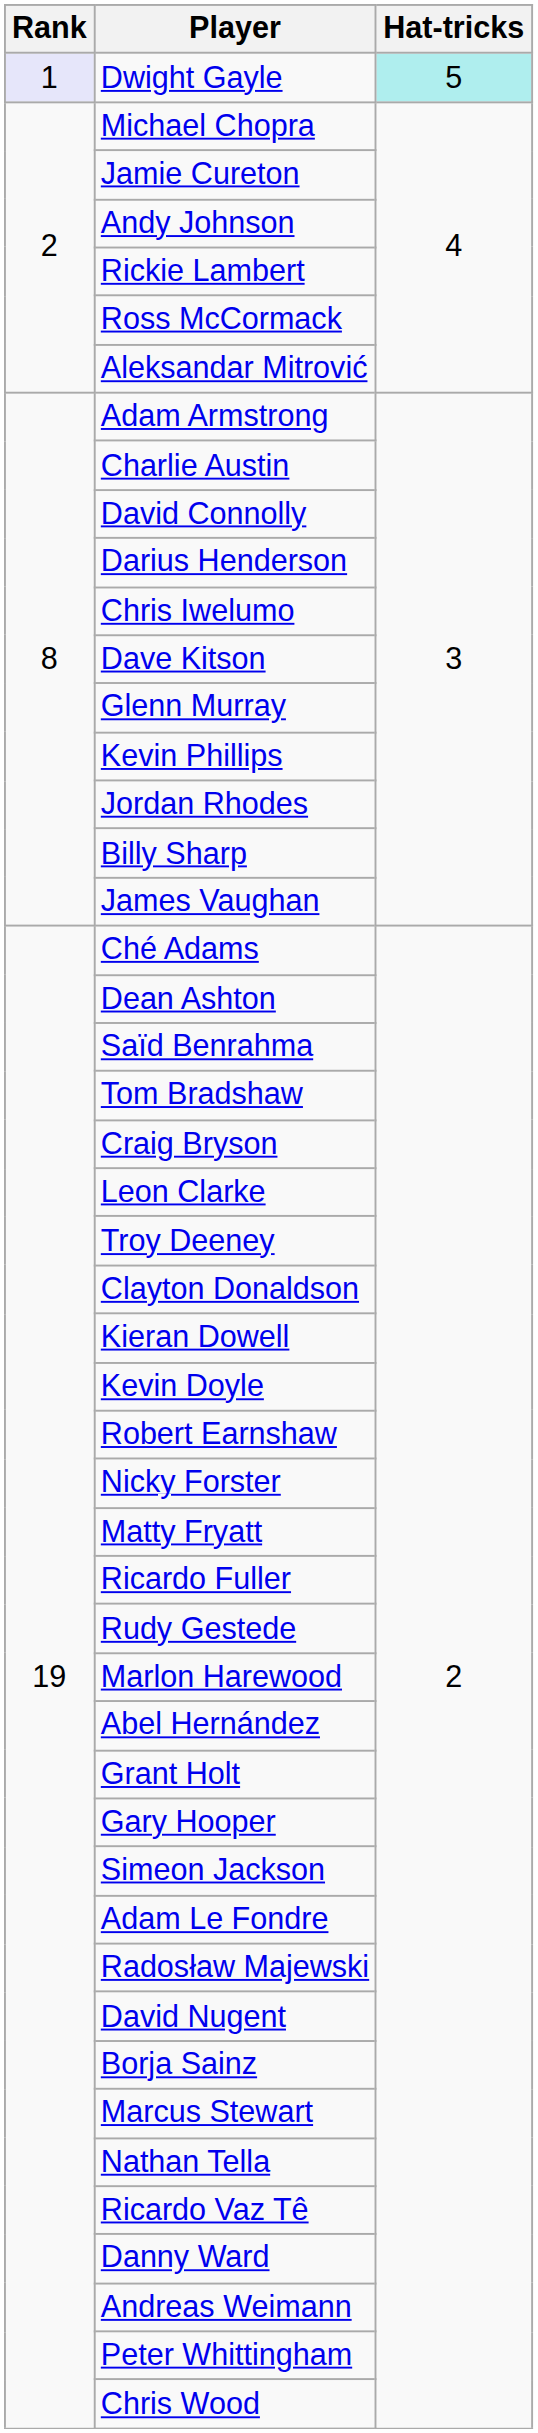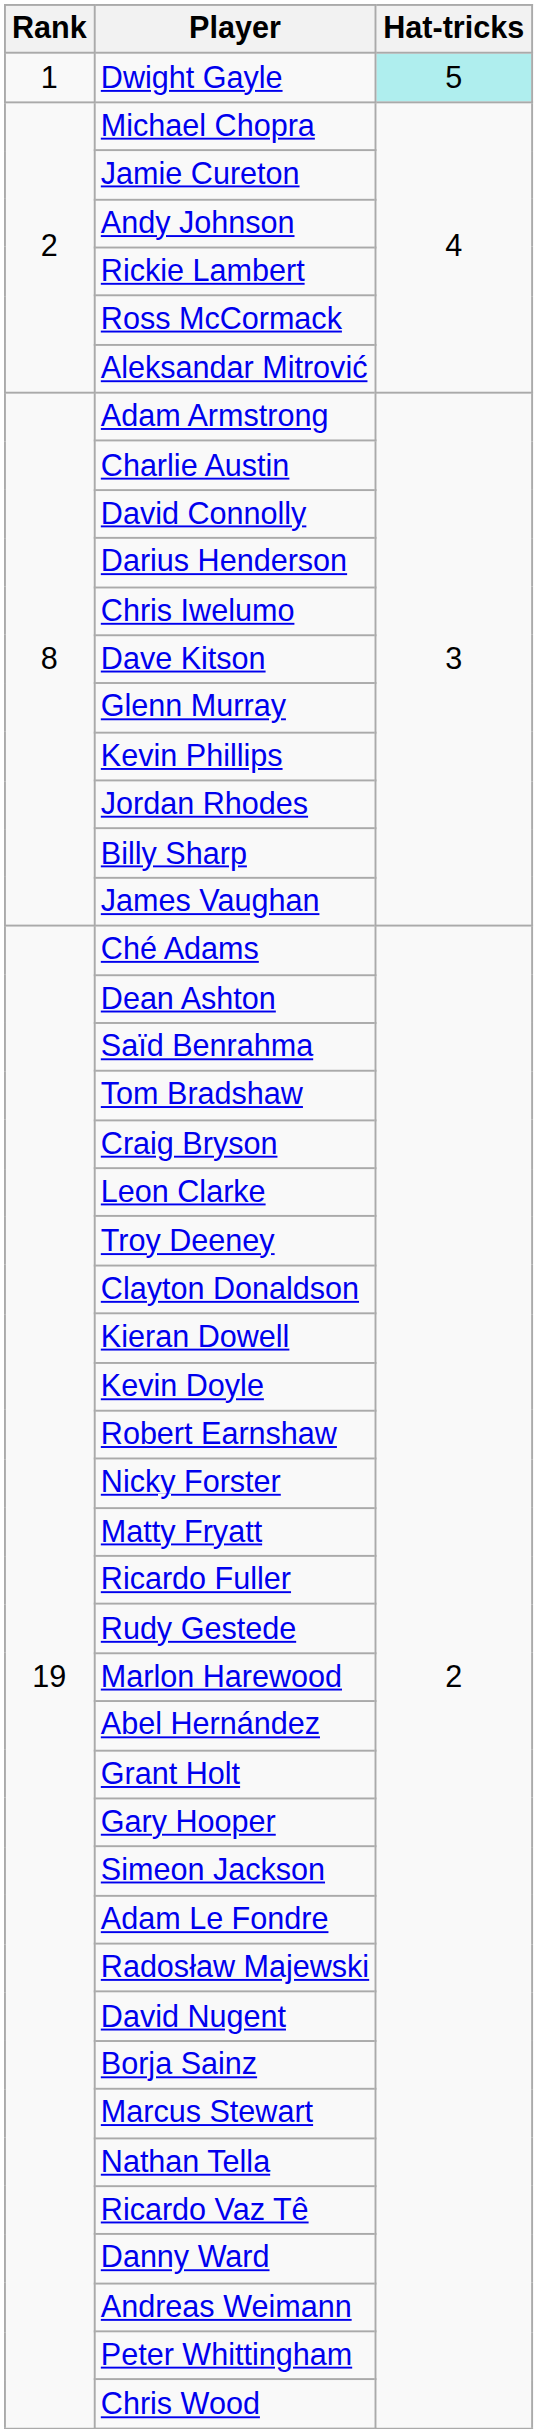(49, 77) lavender background -> (49, 77) no background
